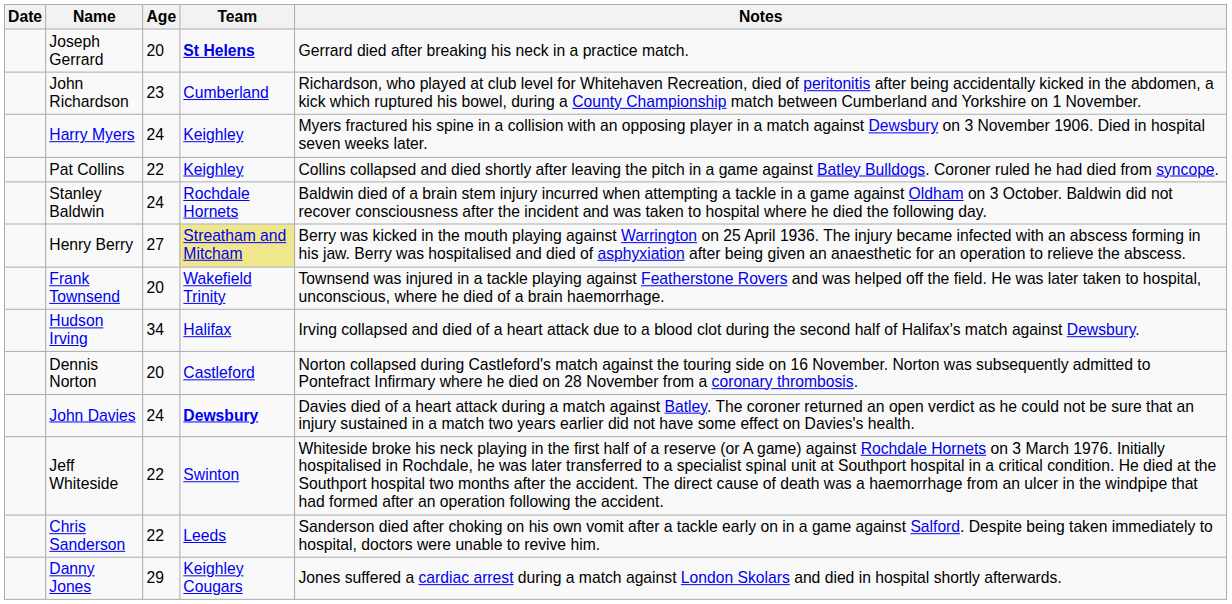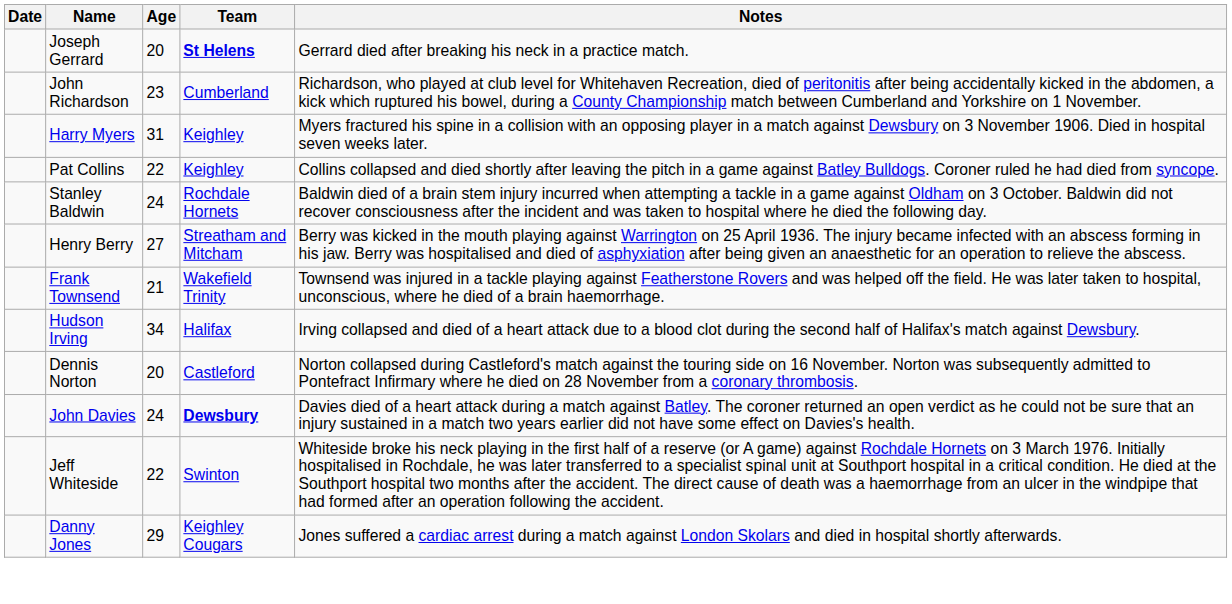(155, 135) 24 -> (155, 135) 31
(235, 245) khaki background -> (235, 245) no background
(155, 288) 20 -> (155, 288) 21
- row: (87, 535)
